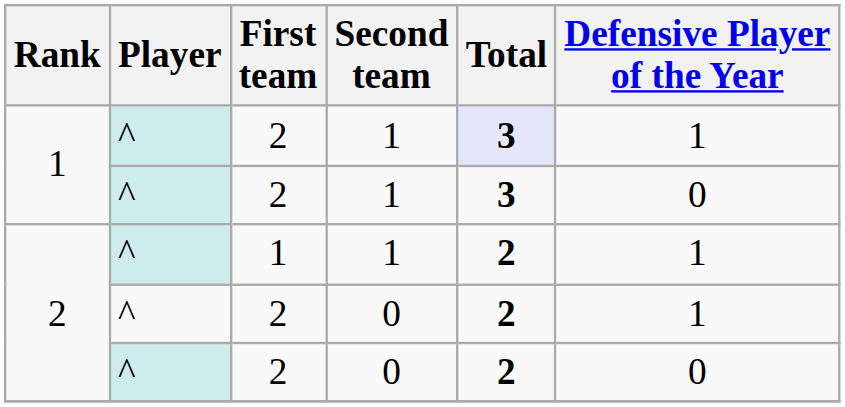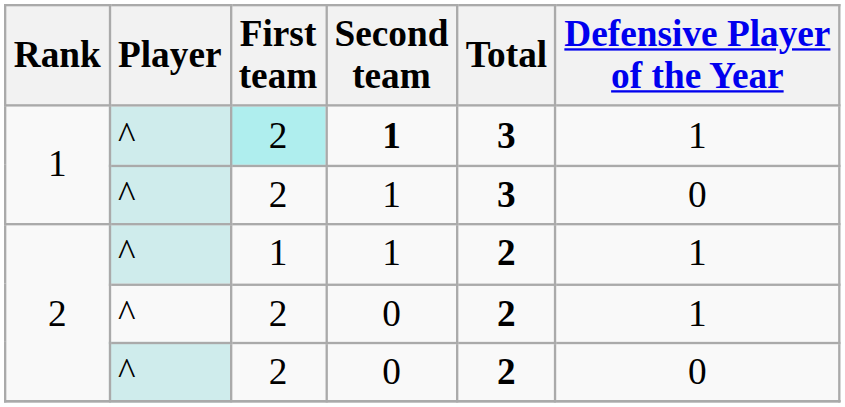(278, 135) no background -> (278, 135) paleturquoise background
(392, 135) normal -> (392, 135) bold
(506, 135) lavender background -> (506, 135) no background
